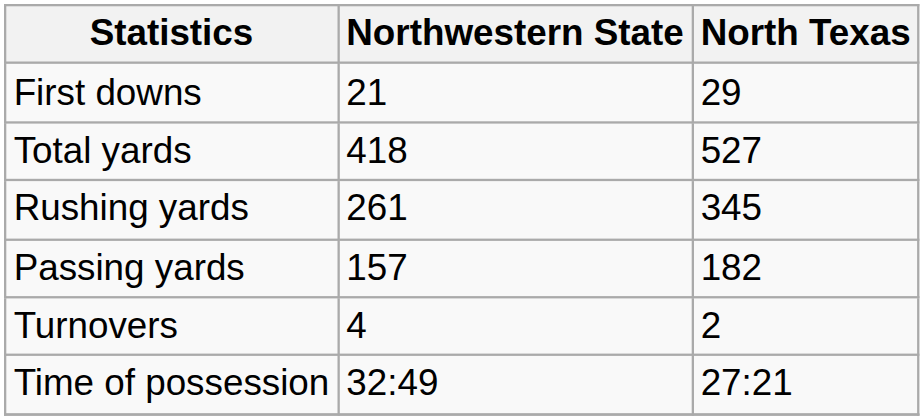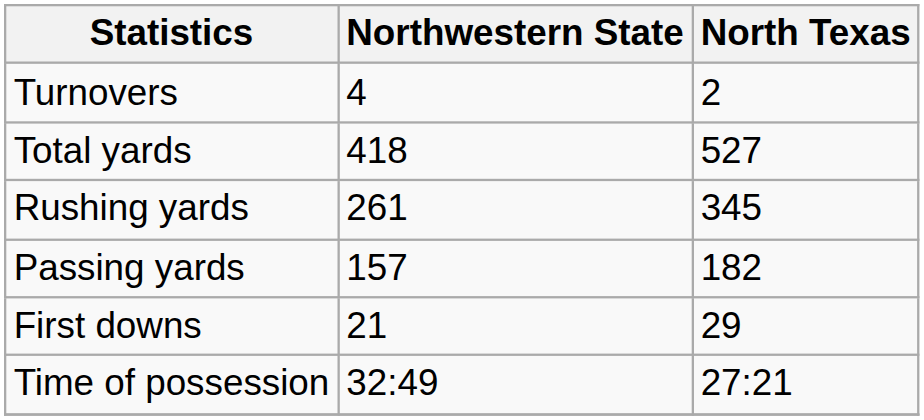rows swapped: (108, 92) <-> (96, 325)
